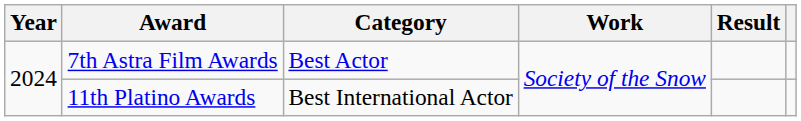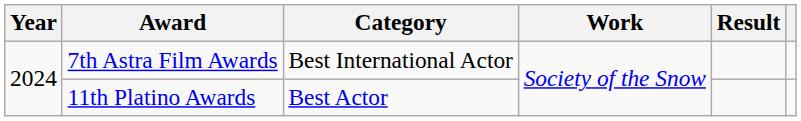(338, 60) Best Actor -> (401, 60) Best International Actor
(401, 97) Best International Actor -> (338, 97) Best Actor
